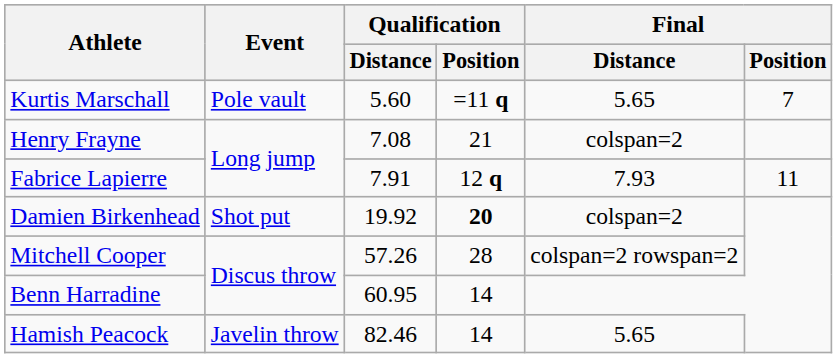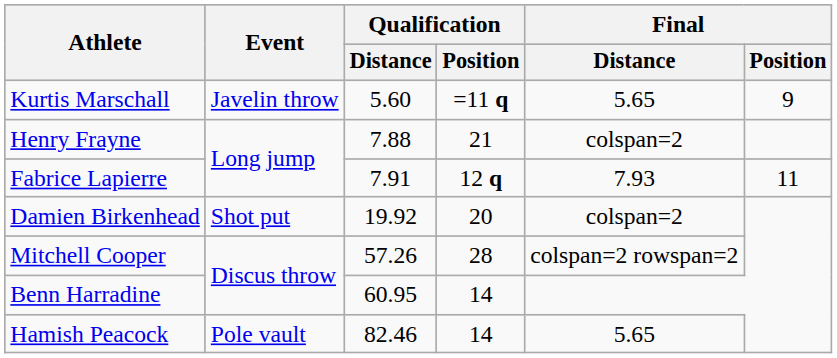(258, 100) Pole vault -> (275, 100) Javelin throw
(788, 100) 7 -> (788, 100) 9
(391, 139) 7.08 -> (391, 139) 7.88
(481, 217) bold -> (481, 217) normal
(275, 333) Javelin throw -> (258, 333) Pole vault
